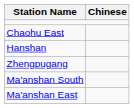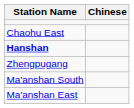(26, 48) normal -> (28, 48) bold
